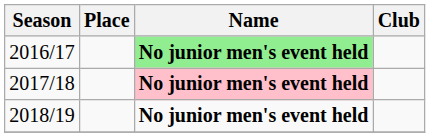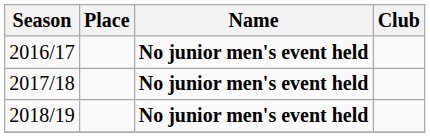(254, 52) lightgreen background -> (254, 52) no background
(254, 83) pink background -> (254, 83) no background
